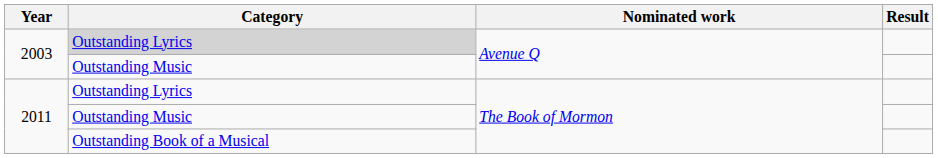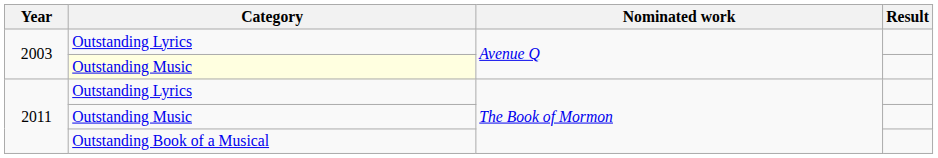(132, 41) lightgrey background -> (132, 41) no background
(132, 66) no background -> (132, 66) lightyellow background
